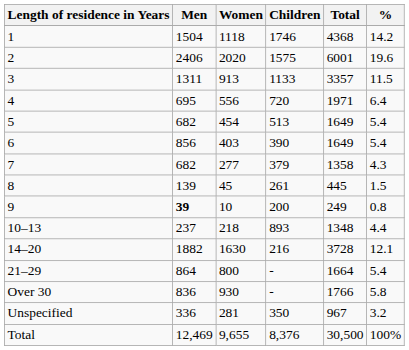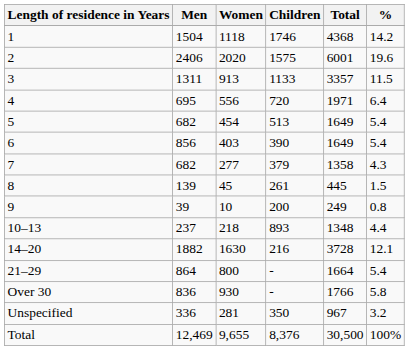(182, 206) bold -> (182, 206) normal
